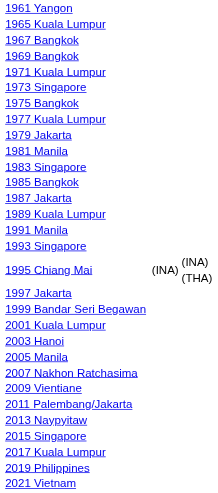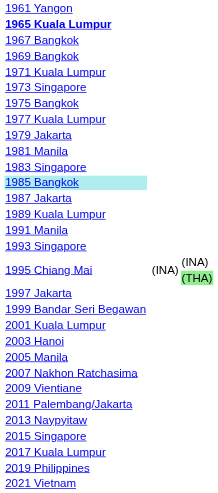(55, 24) normal -> (58, 24) bold
(42, 183) no background -> (42, 183) paleturquoise background
(197, 278) no background -> (197, 278) lightgreen background
